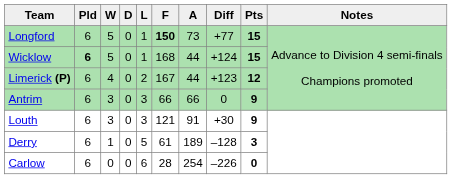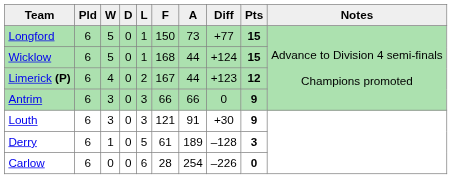(165, 36) bold -> (165, 36) normal
(88, 57) bold -> (88, 57) normal
